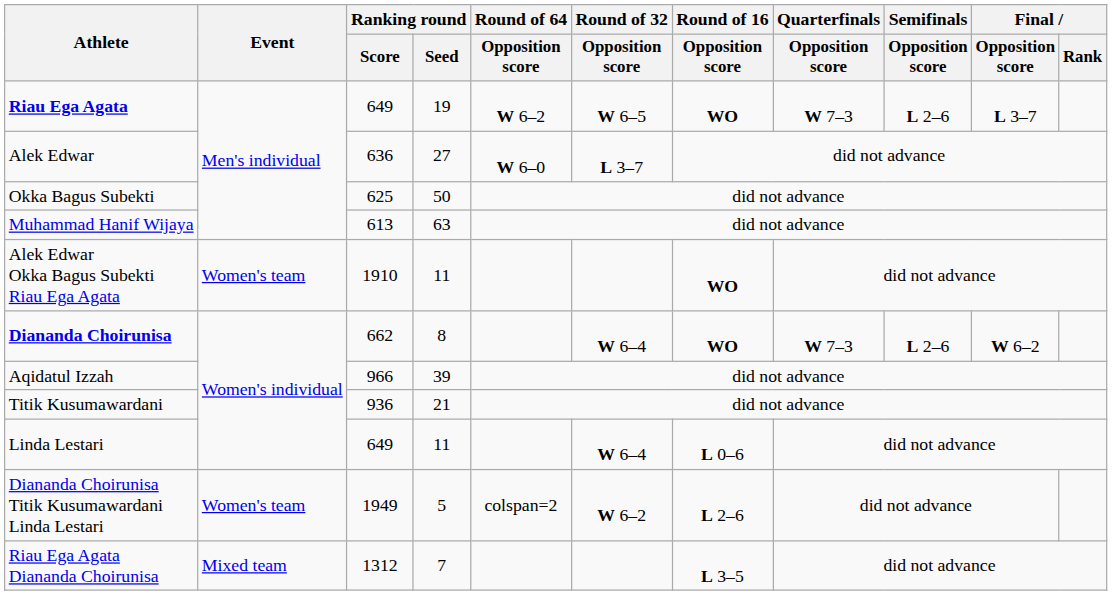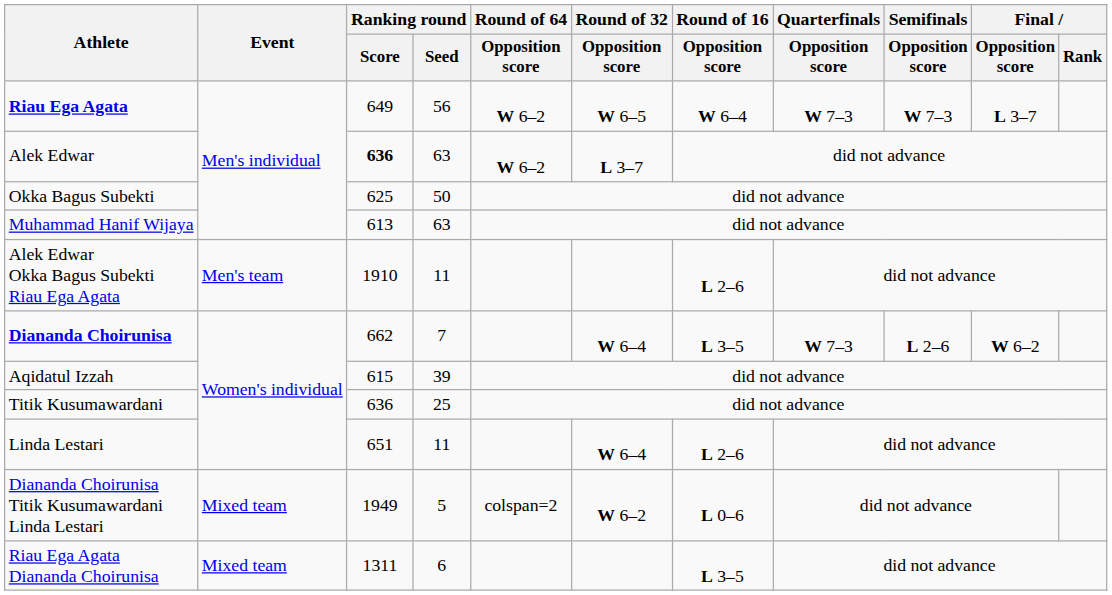(442, 106) 19 -> (442, 106) 56
(722, 116) WO -> (722, 116) W 6–4
(928, 116) L 2–6 -> (928, 116) W 7–3
(380, 156) normal -> (380, 156) bold
(442, 156) 27 -> (442, 156) 63
(521, 167) W 6–0 -> (521, 167) W 6–2
(254, 275) Women's team -> (243, 275) Men's team
(722, 286) WO -> (722, 286) L 2–6
(442, 336) 8 -> (442, 336) 7
(722, 346) WO -> (722, 346) L 3–5
(380, 375) 966 -> (380, 375) 615
(380, 405) 936 -> (380, 405) 636
(442, 405) 21 -> (442, 405) 25
(380, 444) 649 -> (380, 444) 651
(722, 455) L 0–6 -> (722, 455) L 2–6
(254, 505) Women's team -> (244, 505) Mixed team
(722, 515) L 2–6 -> (722, 515) L 0–6
(380, 565) 1312 -> (380, 565) 1311
(442, 565) 7 -> (442, 565) 6
